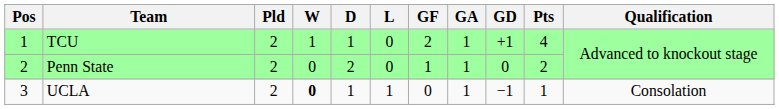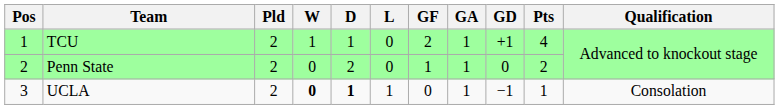(351, 91) normal -> (351, 91) bold
